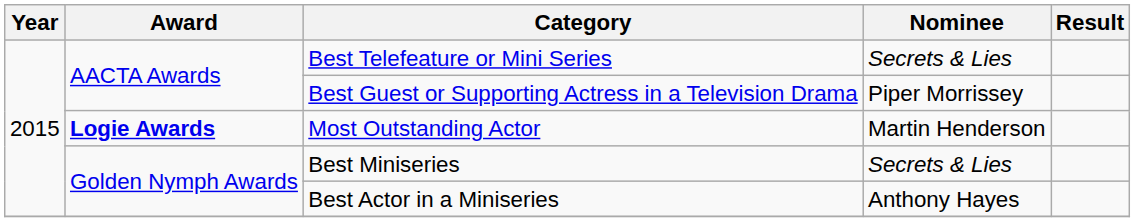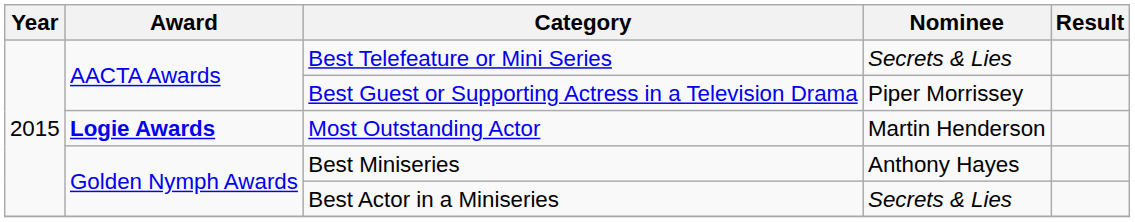(940, 164) Secrets & Lies -> (944, 164) Anthony Hayes
(944, 199) Anthony Hayes -> (940, 199) Secrets & Lies
